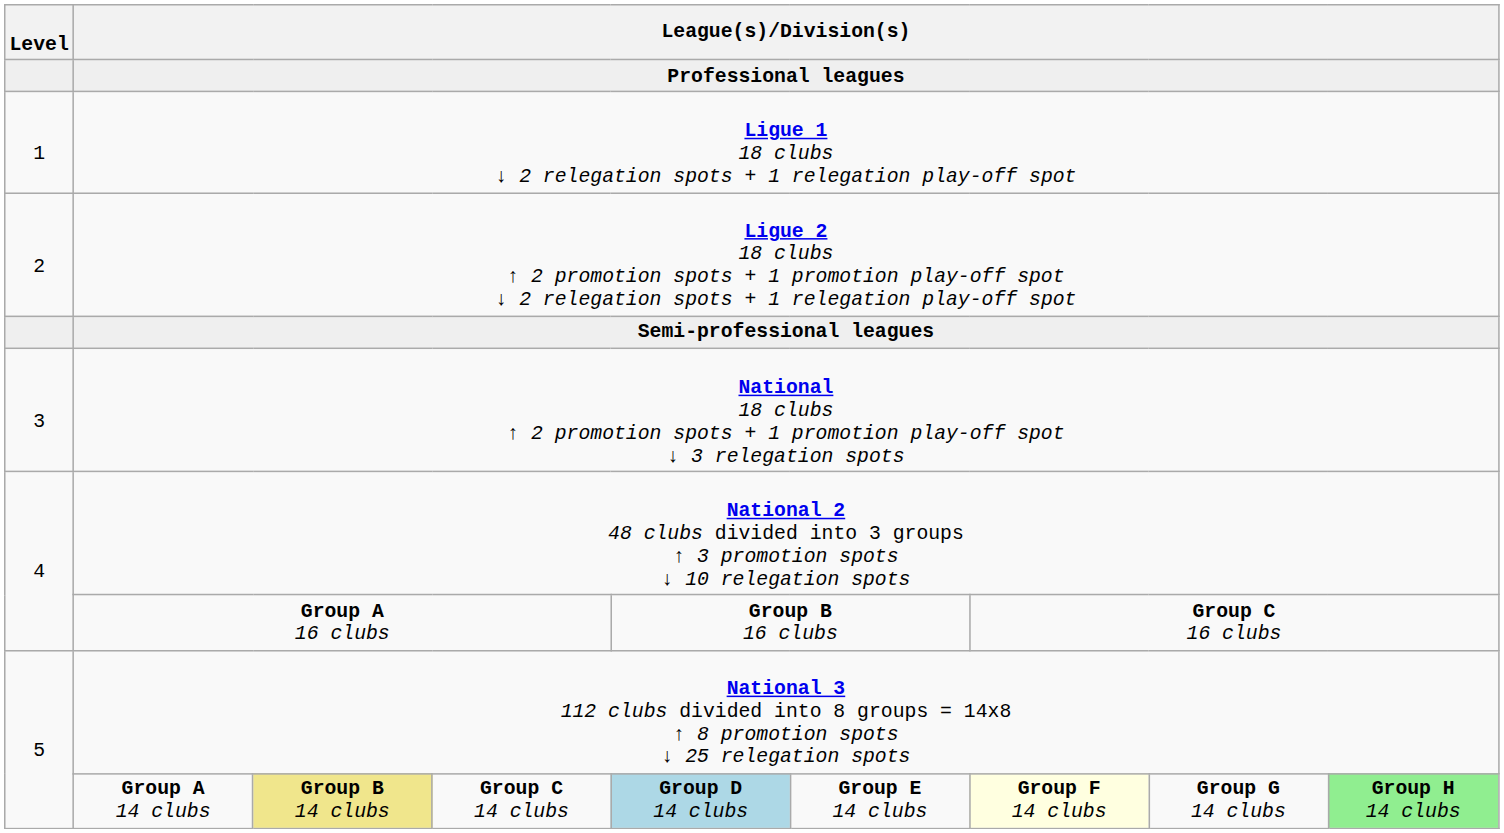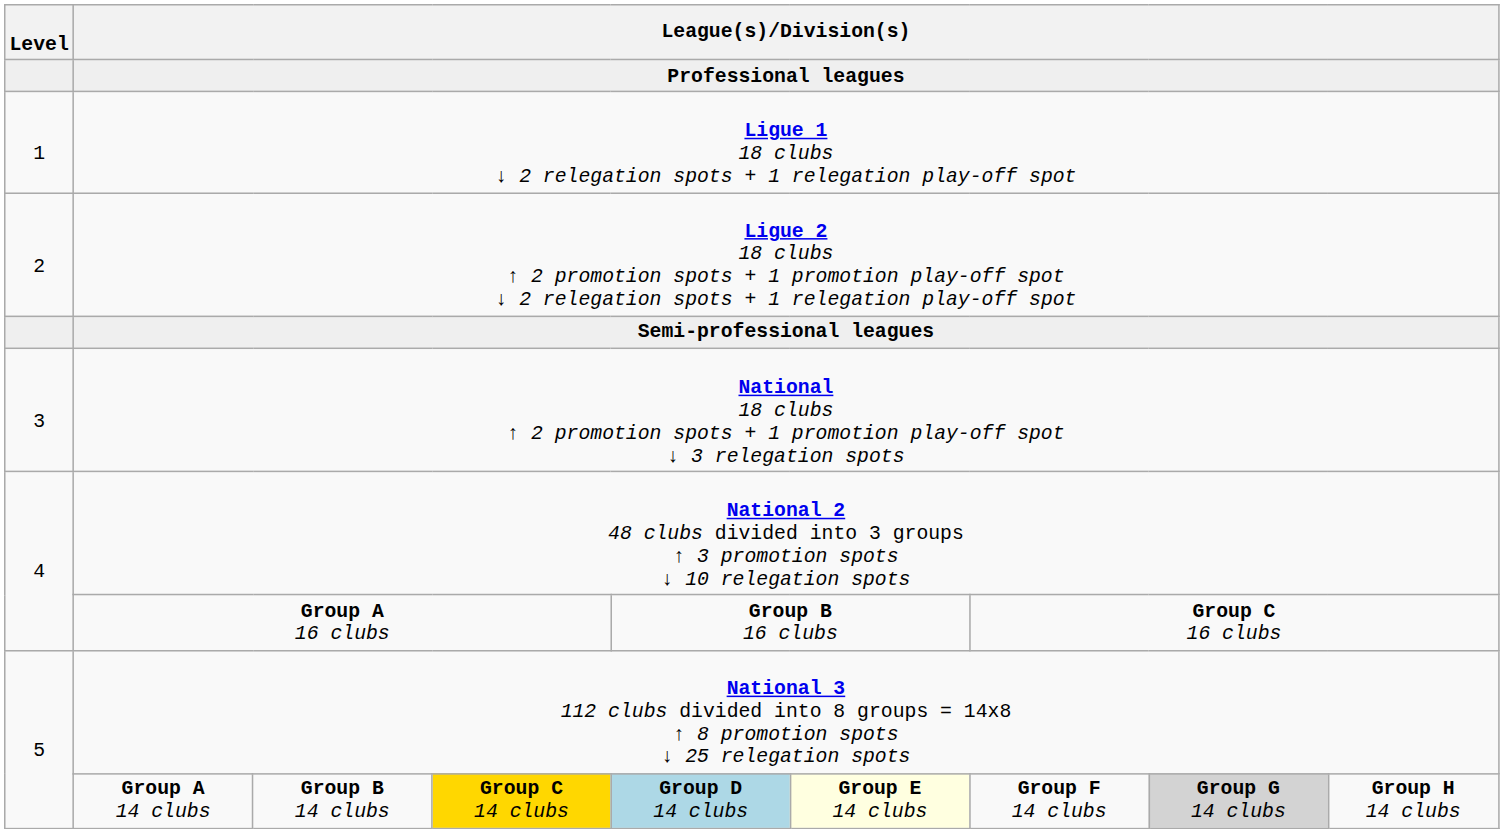(342, 801) khaki background -> (342, 801) no background
(522, 801) no background -> (522, 801) gold background
(880, 801) no background -> (880, 801) lightyellow background
(1059, 801) lightyellow background -> (1059, 801) no background
(1238, 801) no background -> (1238, 801) lightgrey background
(1413, 801) lightgreen background -> (1413, 801) no background
